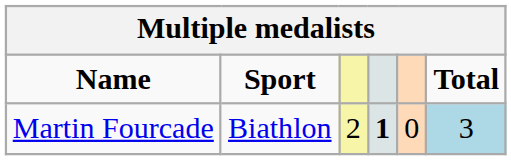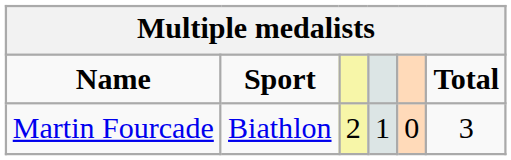(383, 128) bold -> (383, 128) normal
(466, 128) lightblue background -> (466, 128) no background
